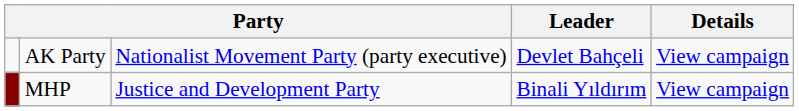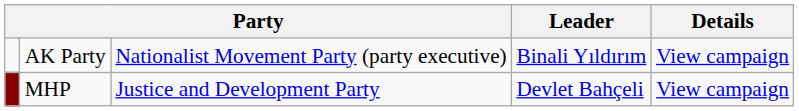(580, 55) Devlet Bahçeli -> (581, 55) Binali Yıldırım
(581, 88) Binali Yıldırım -> (580, 88) Devlet Bahçeli
